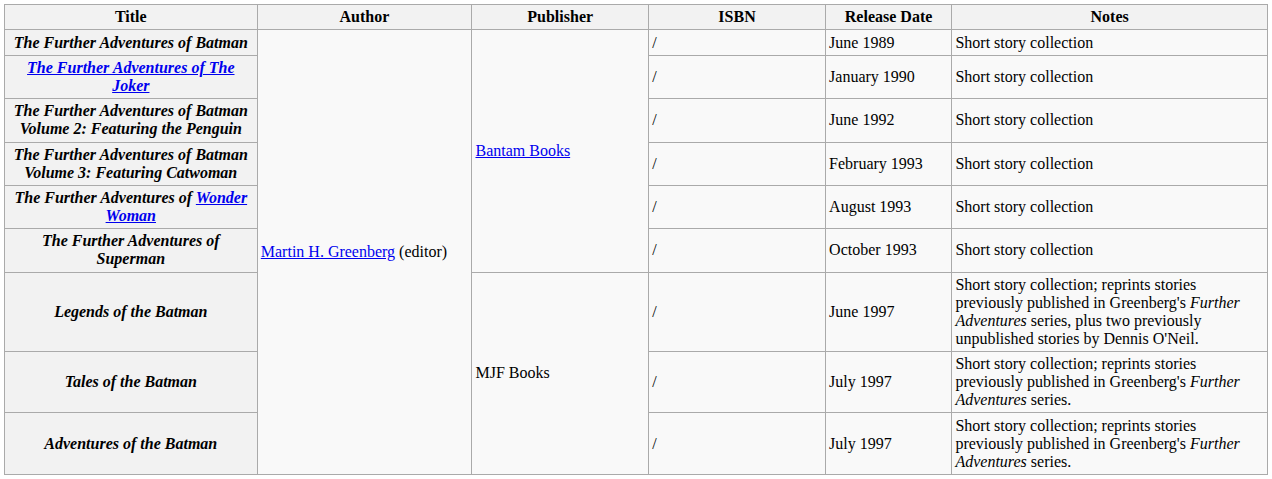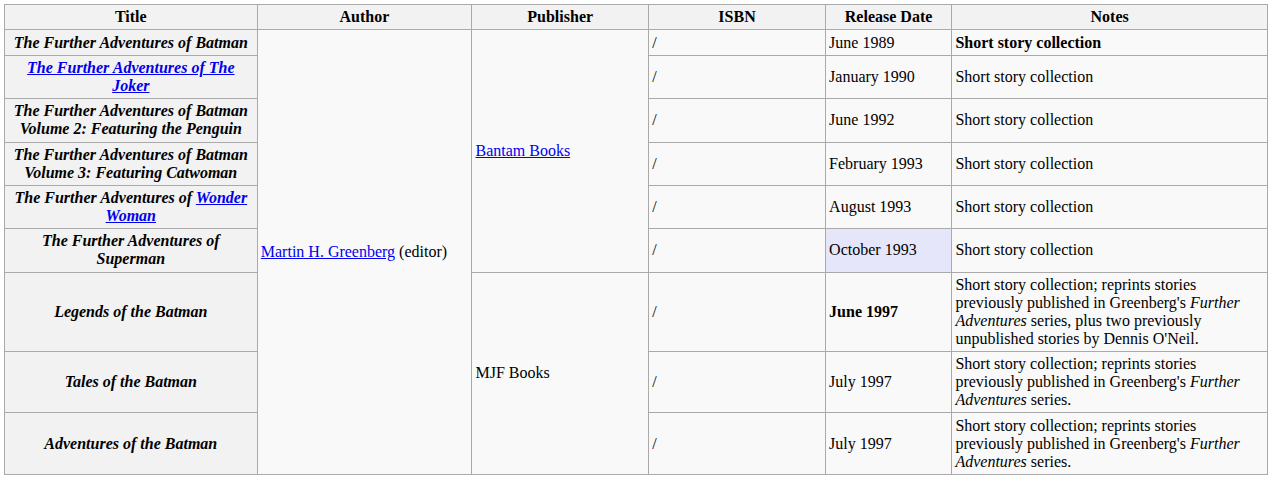(1024, 42) normal -> (1028, 42) bold
(873, 250) no background -> (873, 250) lavender background
(862, 311) normal -> (864, 311) bold
